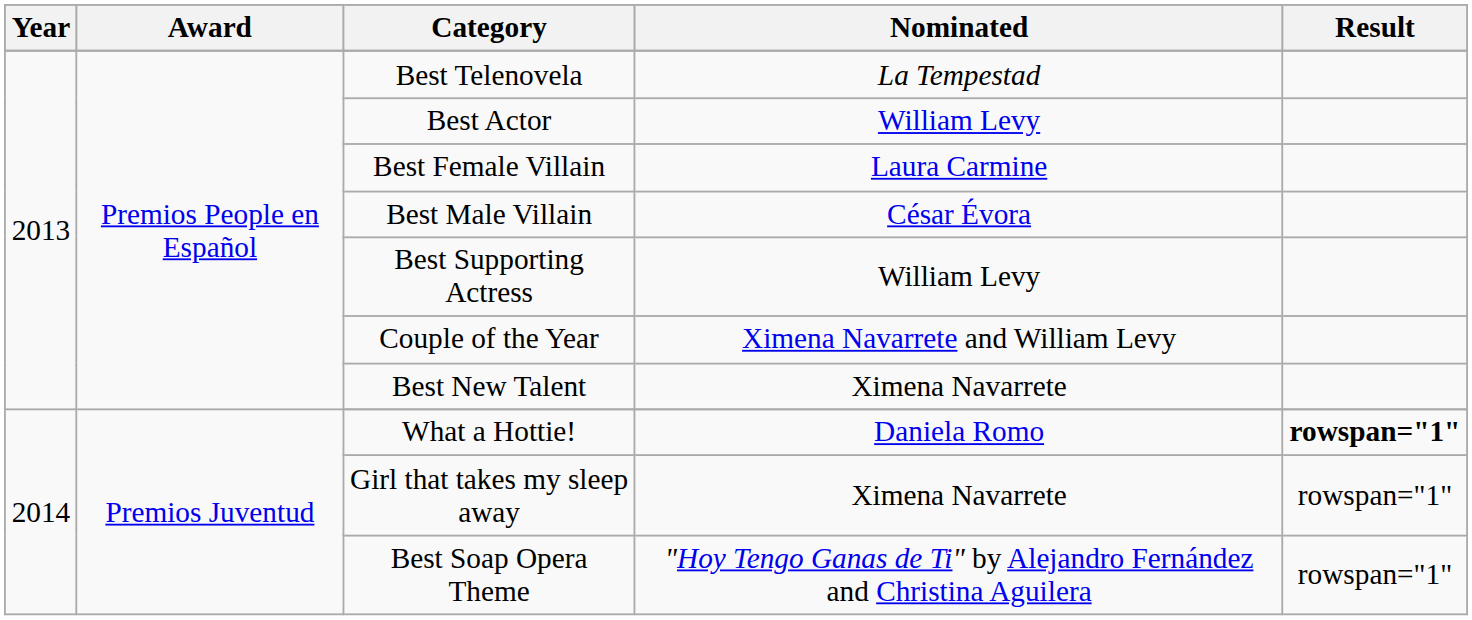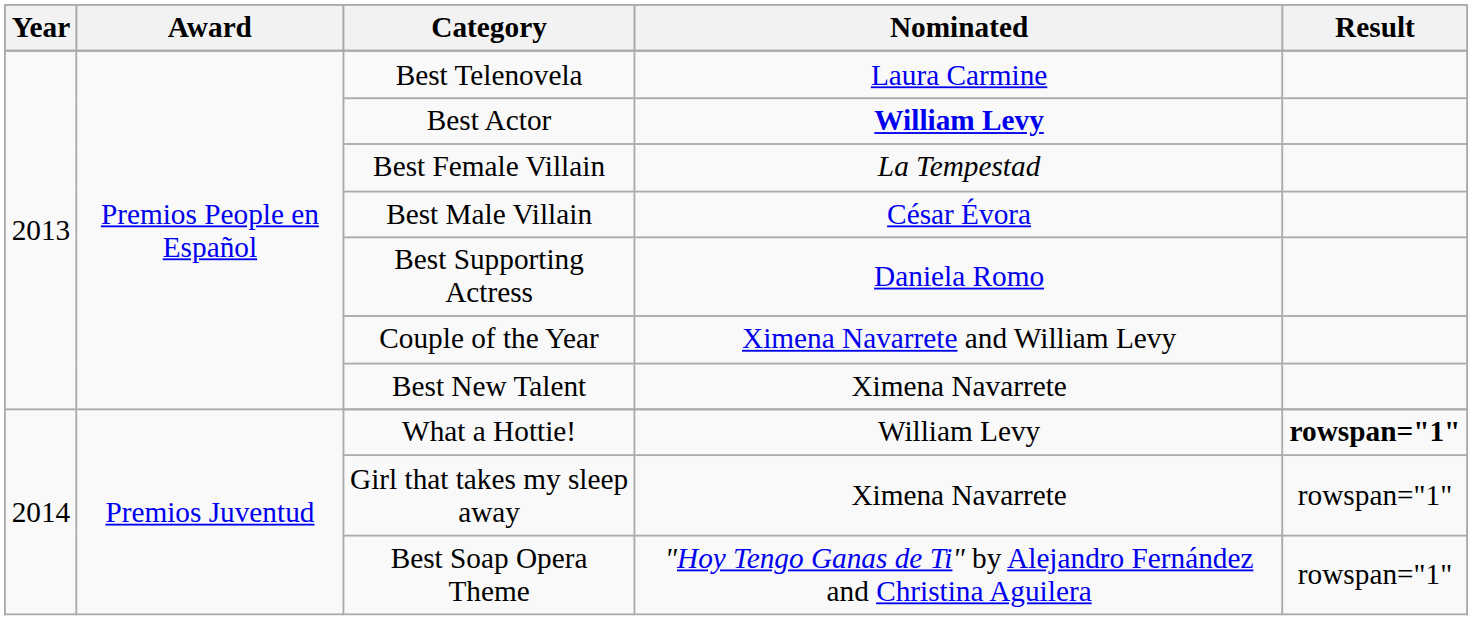(959, 74) La Tempestad -> (959, 74) Laura Carmine
(959, 120) normal -> (959, 120) bold
(959, 167) Laura Carmine -> (959, 167) La Tempestad
(959, 276) William Levy -> (959, 276) Daniela Romo
(959, 432) Daniela Romo -> (959, 432) William Levy
